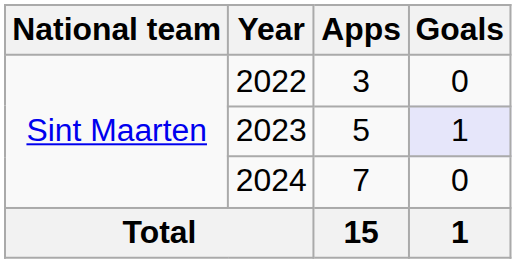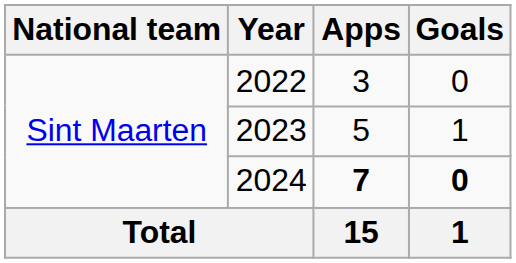(460, 130) lavender background -> (460, 130) no background
(361, 181) normal -> (361, 181) bold
(460, 181) normal -> (460, 181) bold
